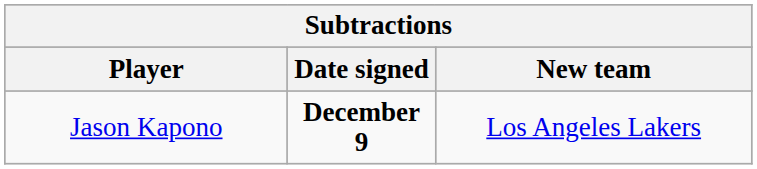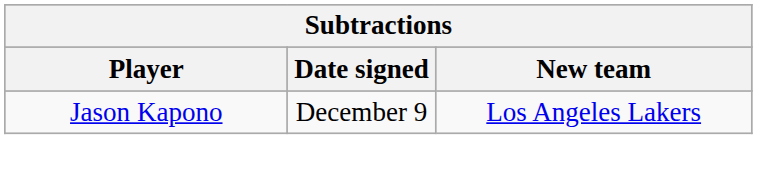(362, 126) bold -> (362, 111) normal
